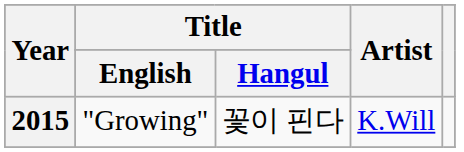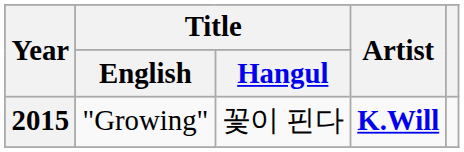(396, 121) normal -> (398, 121) bold
